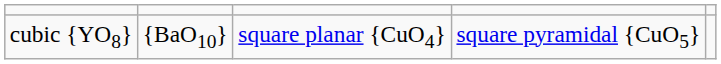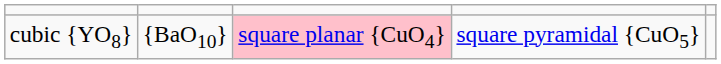(342, 36) no background -> (342, 36) pink background
